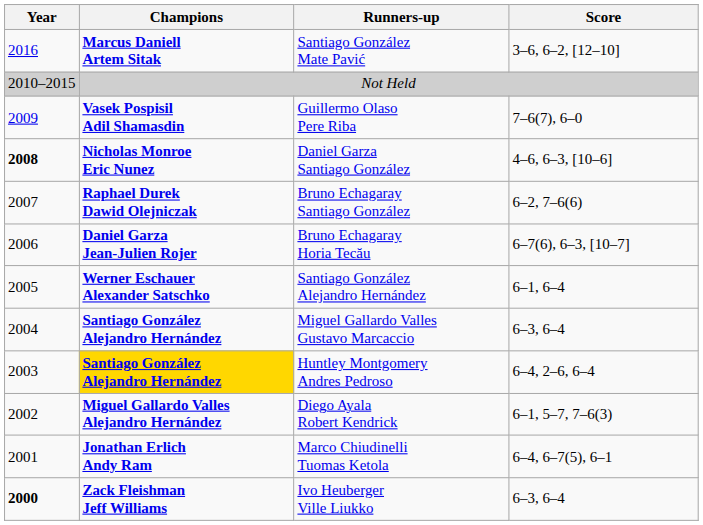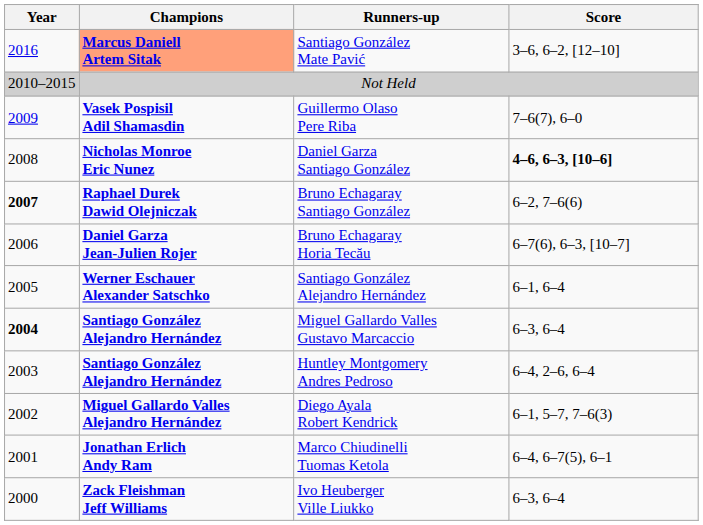(132, 50) no background -> (132, 50) lightsalmon background
(23, 160) bold -> (23, 160) normal
(562, 160) normal -> (562, 160) bold
(23, 202) normal -> (23, 202) bold
(23, 329) normal -> (23, 329) bold
(152, 372) gold background -> (152, 372) no background
(23, 499) bold -> (23, 499) normal
